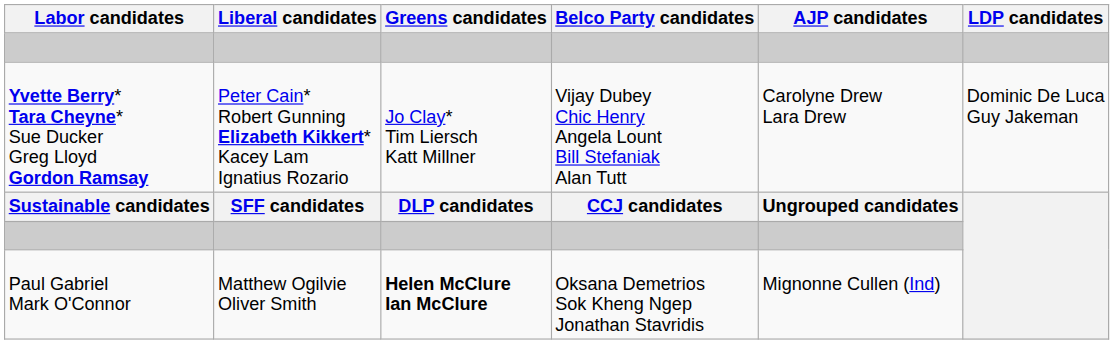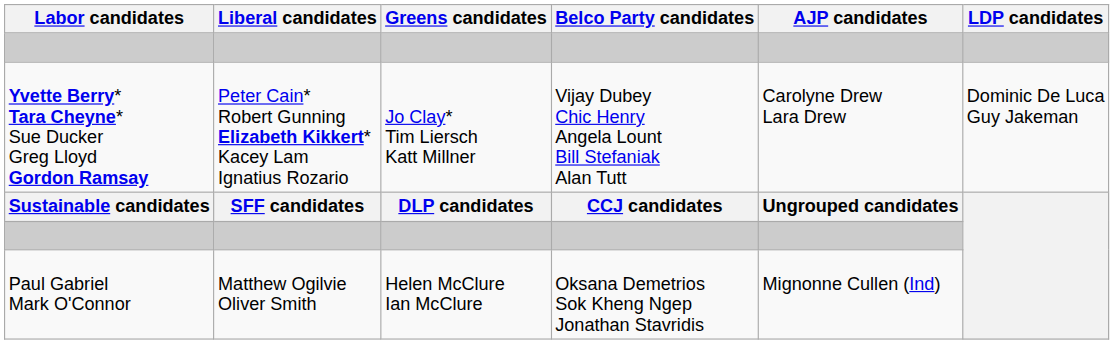(448, 294) bold -> (445, 294) normal
